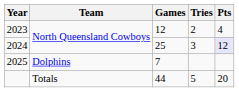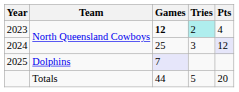(160, 29) normal -> (160, 29) bold
(193, 29) no background -> (193, 29) paleturquoise background
(158, 62) no background -> (158, 62) lavender background
